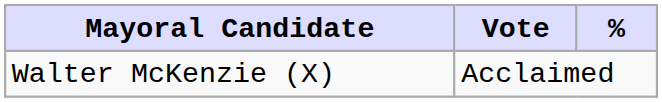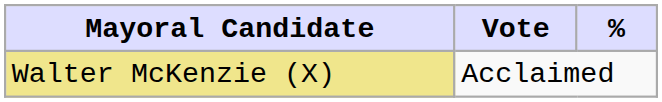(173, 74) no background -> (173, 74) khaki background
